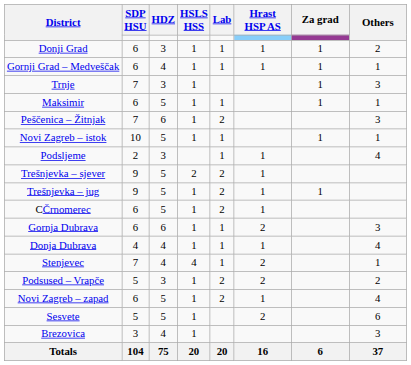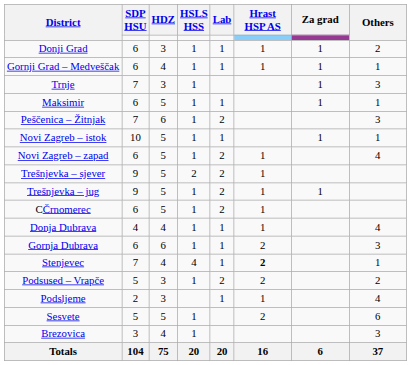rows swapped: (63, 298) <-> (63, 156)
rows swapped: (63, 227) <-> (63, 245)
(263, 263) normal -> (263, 263) bold
